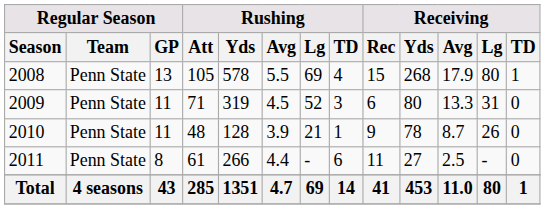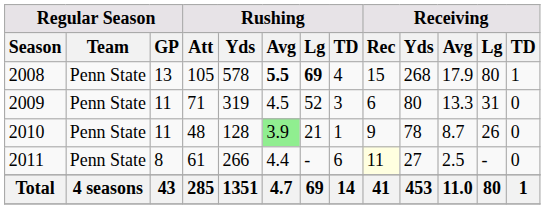(278, 75) normal -> (278, 75) bold
(313, 75) normal -> (313, 75) bold
(278, 132) no background -> (278, 132) lightgreen background
(375, 160) no background -> (375, 160) lightyellow background
